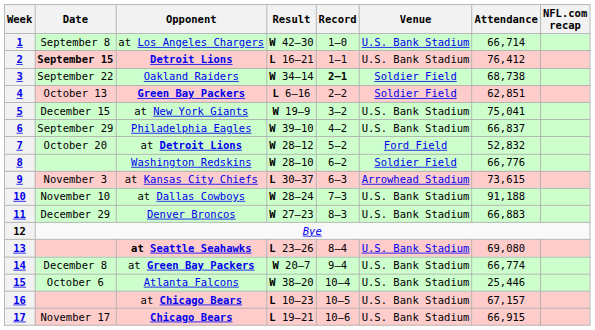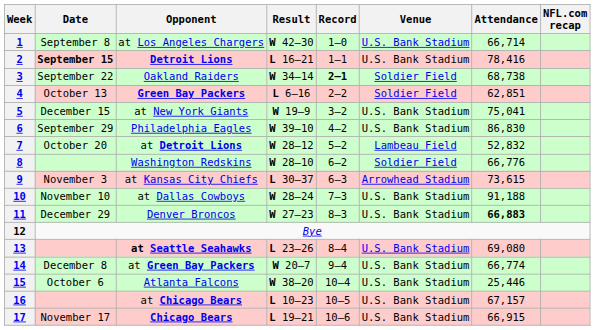(506, 59) 76,412 -> (506, 59) 78,416
(506, 128) 66,837 -> (506, 128) 86,830
(416, 145) Ford Field -> (416, 145) Lambeau Field
(506, 214) normal -> (506, 214) bold
